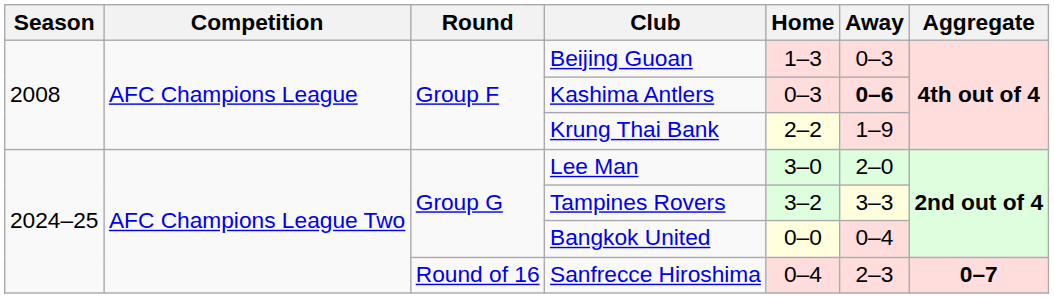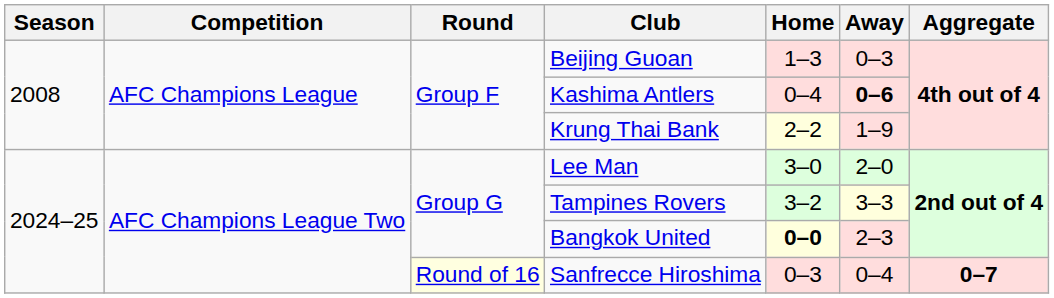(803, 94) 0–3 -> (803, 94) 0–4
(803, 238) normal -> (803, 238) bold
(874, 238) 0–4 -> (874, 238) 2–3
(478, 274) no background -> (478, 274) lightyellow background
(803, 274) 0–4 -> (803, 274) 0–3
(874, 274) 2–3 -> (874, 274) 0–4
